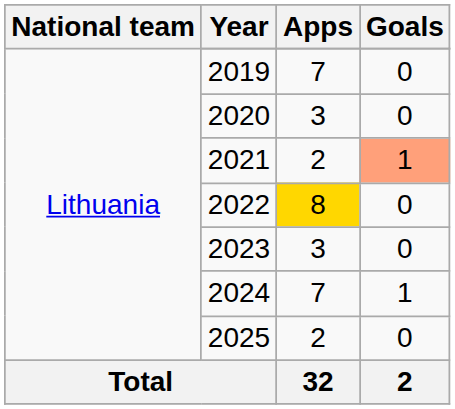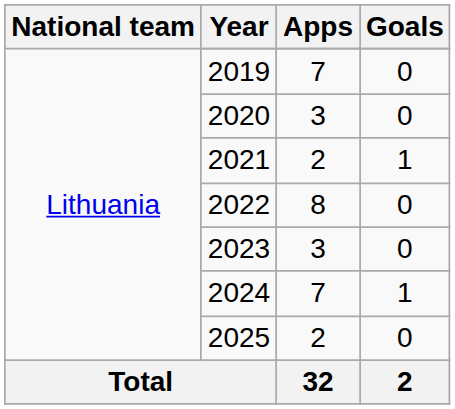(405, 159) lightsalmon background -> (405, 159) no background
(318, 204) gold background -> (318, 204) no background
